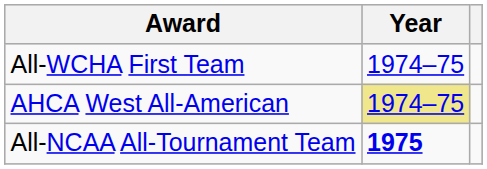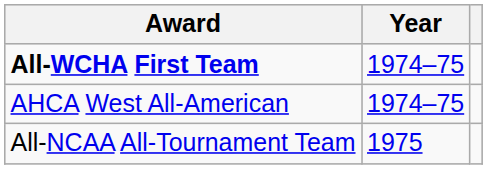(127, 63) normal -> (135, 63) bold
(416, 103) khaki background -> (416, 103) no background
(395, 143) bold -> (395, 143) normal
